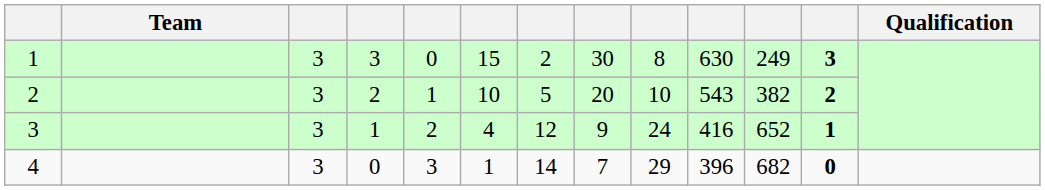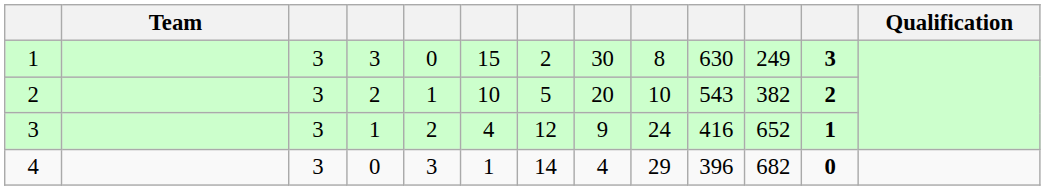(603, 166) 7 -> (603, 166) 4
